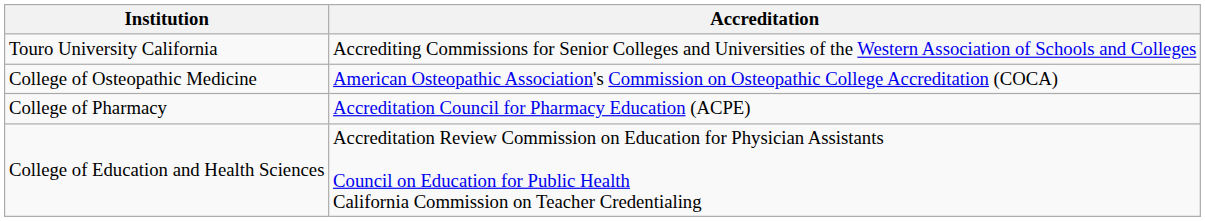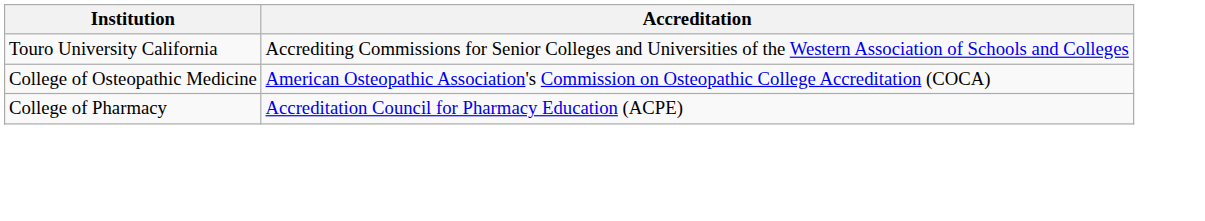- row: (167, 169)
